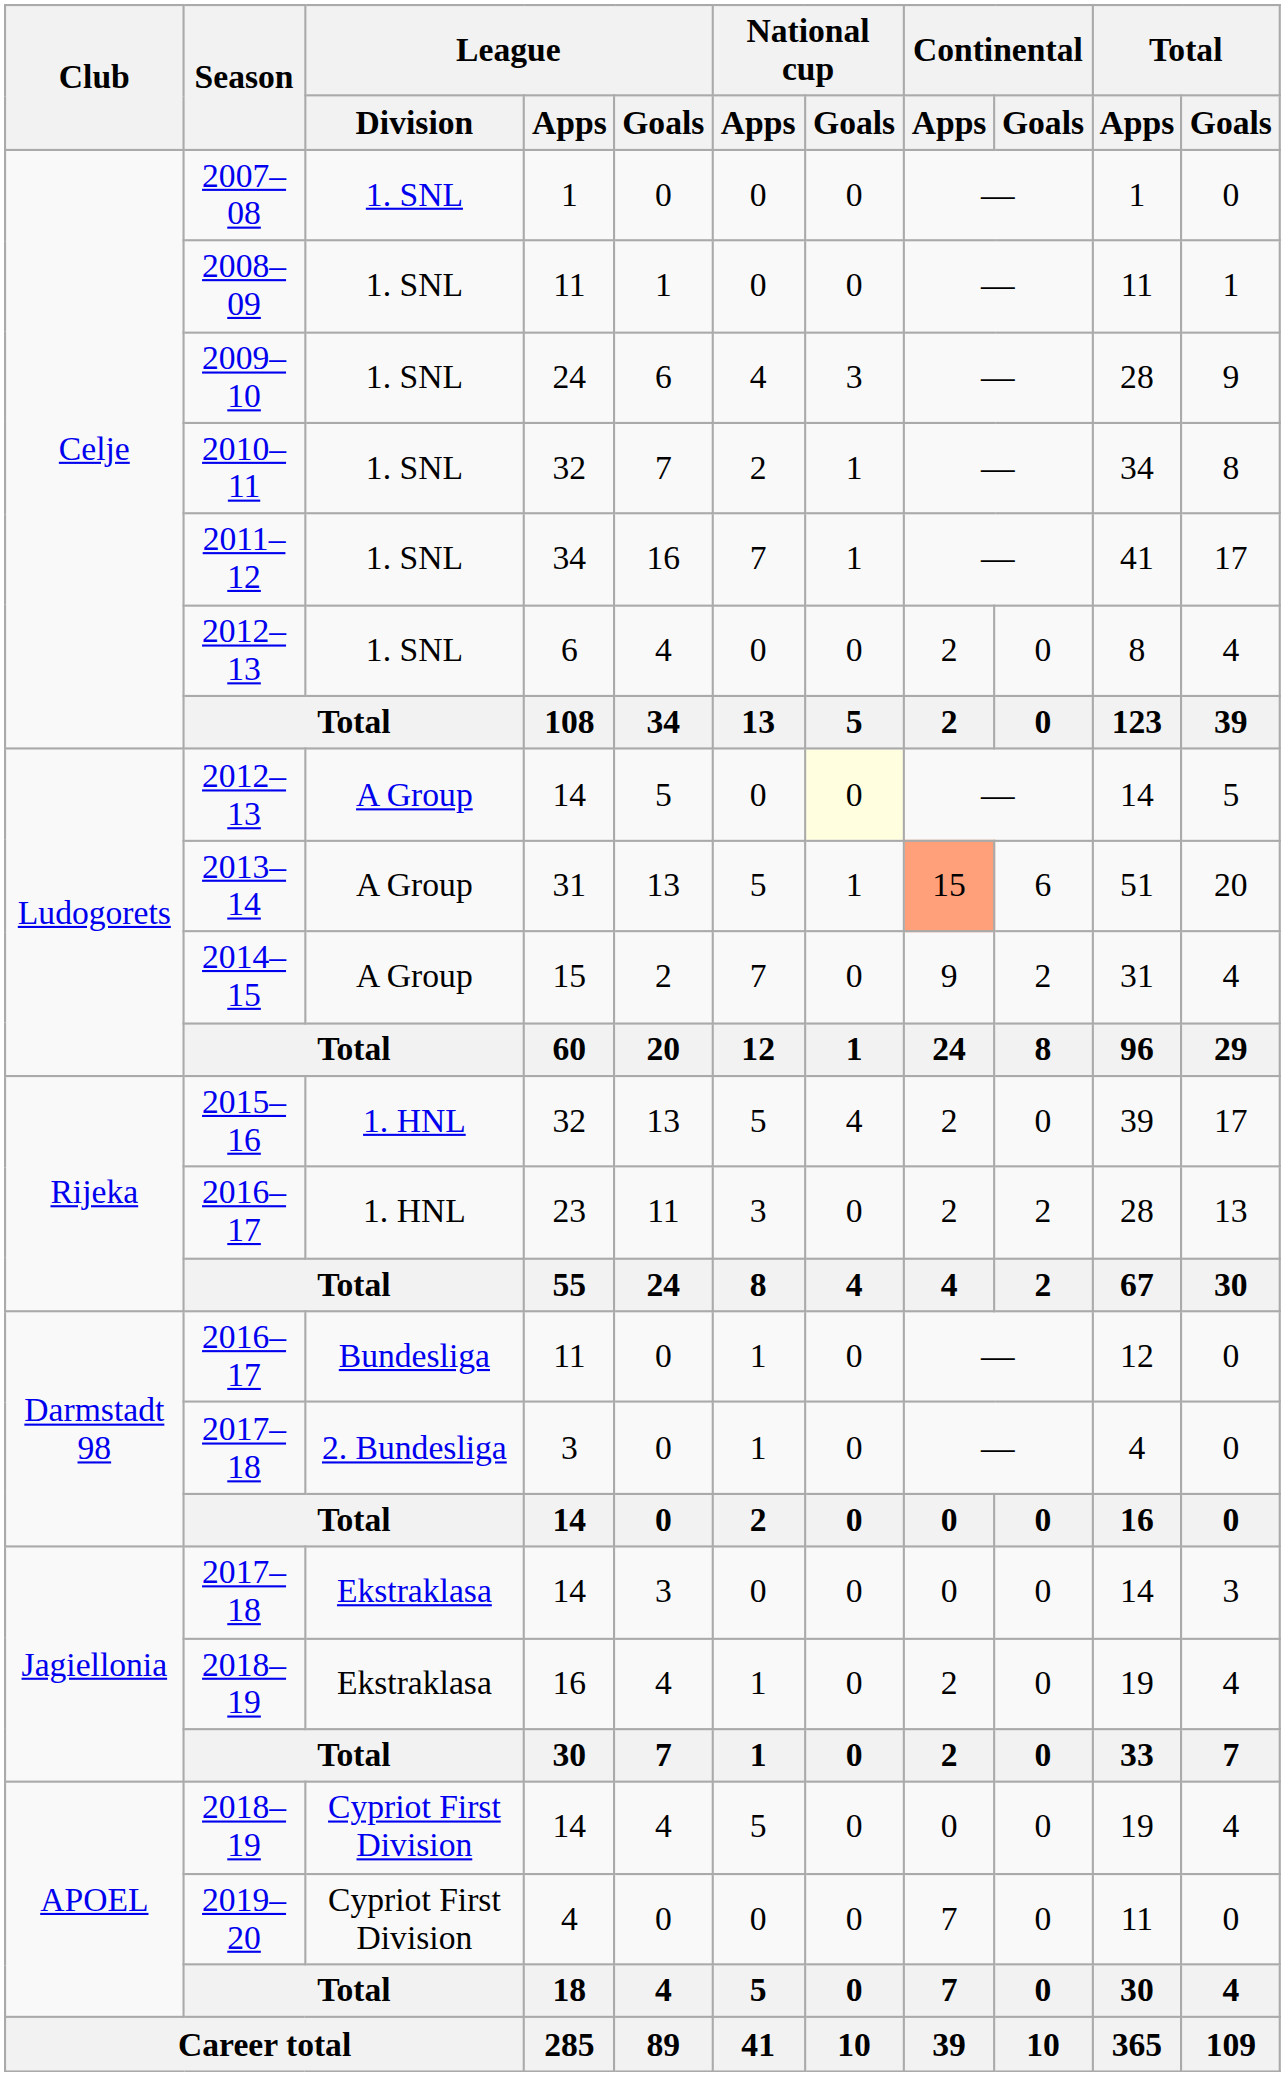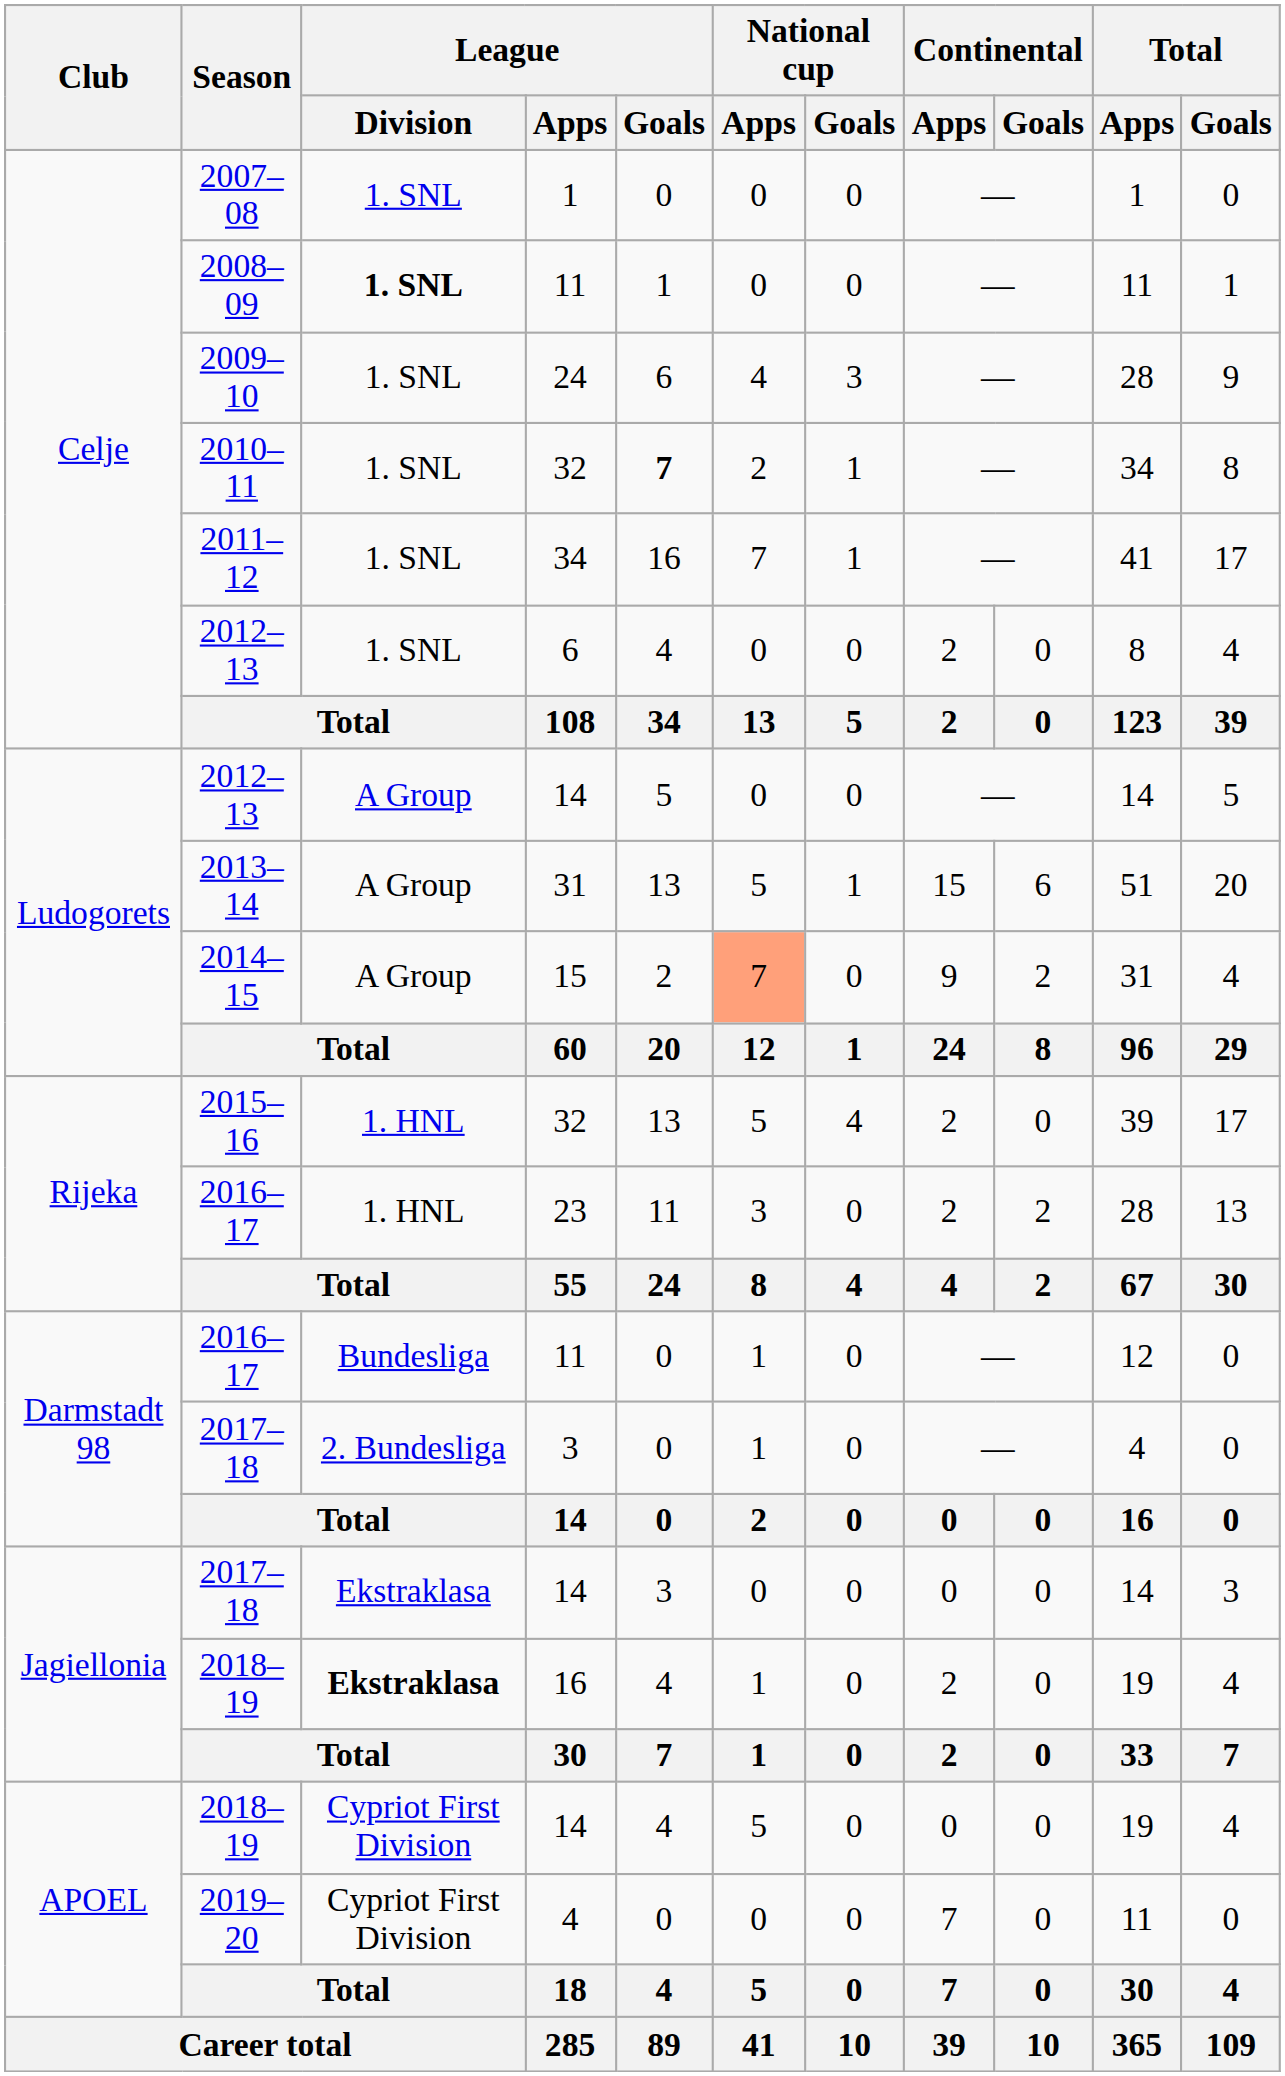(414, 285) normal -> (413, 285) bold
(663, 467) normal -> (664, 467) bold
(854, 794) lightyellow background -> (854, 794) no background
(949, 885) lightsalmon background -> (949, 885) no background
(758, 976) no background -> (759, 976) lightsalmon background
(414, 1682) normal -> (413, 1682) bold
